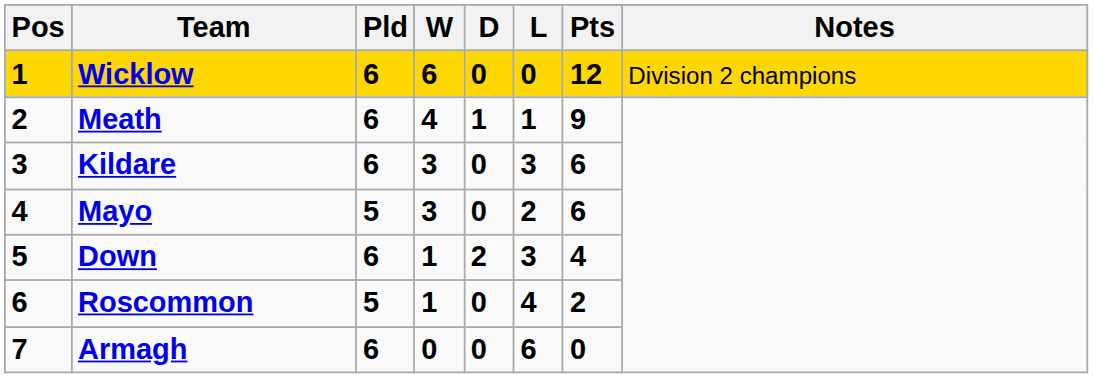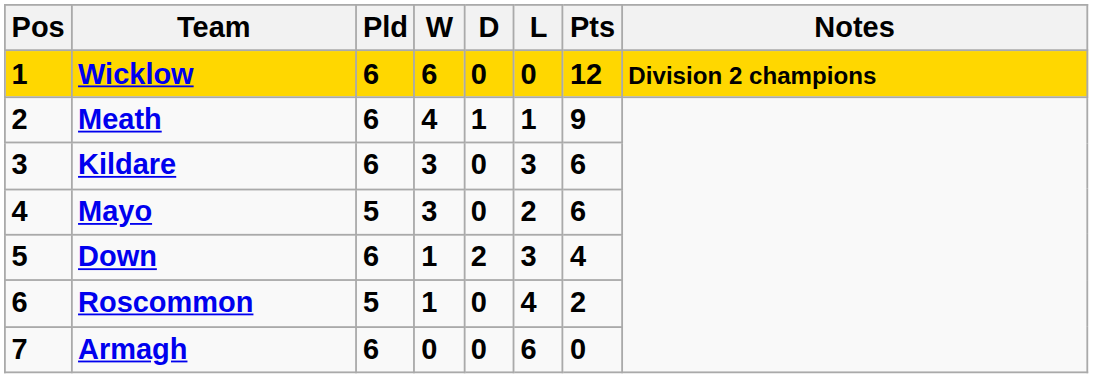(742, 75) normal -> (752, 73) bold
